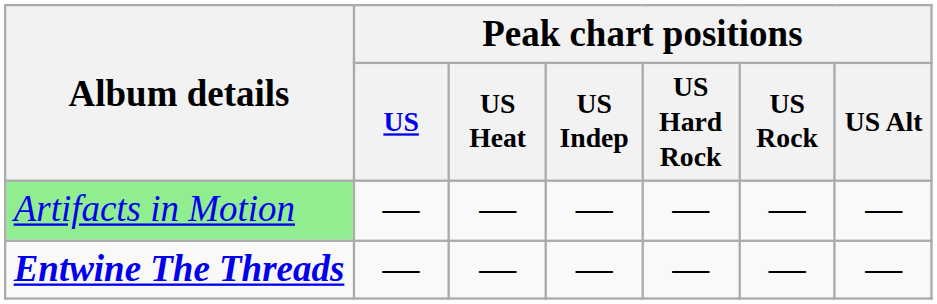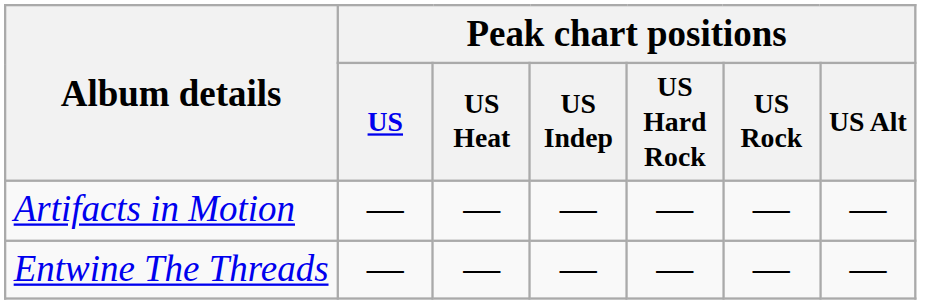(154, 209) lightgreen background -> (154, 209) no background
(179, 268) bold -> (171, 268) normal
